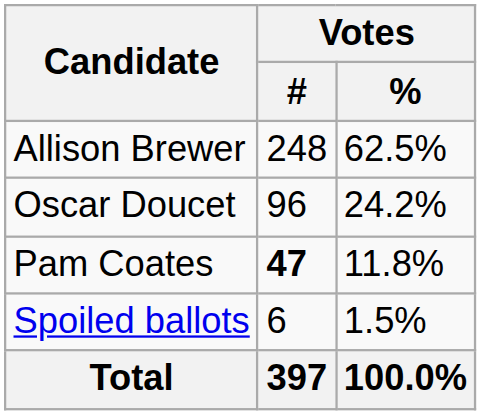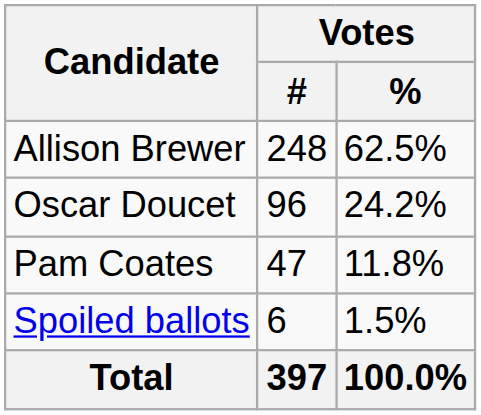(287, 263) bold -> (287, 263) normal
